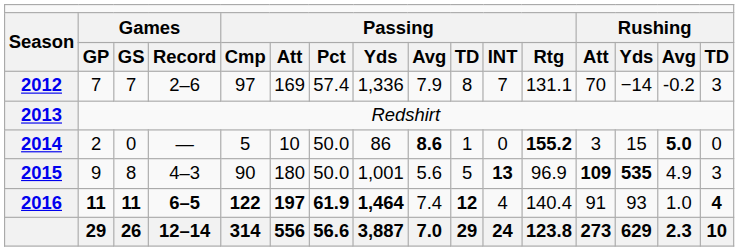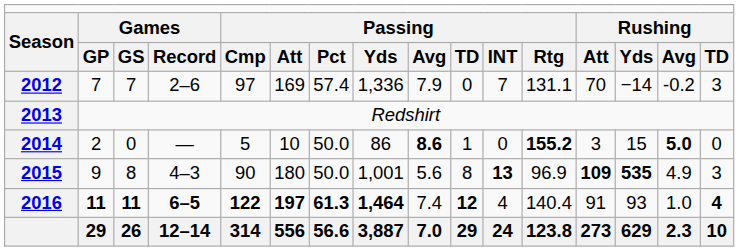(467, 85) 8 -> (467, 85) 0
(467, 173) 5 -> (467, 173) 8
(331, 202) 61.9 -> (331, 202) 61.3
